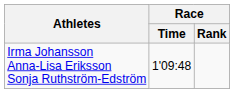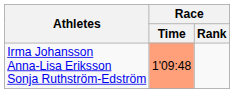(172, 66) no background -> (172, 66) lightsalmon background
